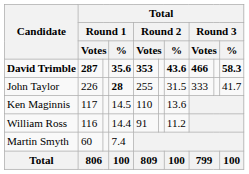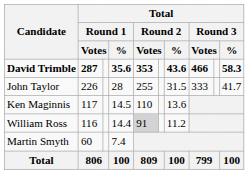(117, 87) bold -> (117, 87) normal
(142, 123) no background -> (142, 123) lightgrey background
